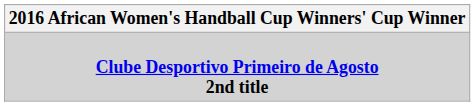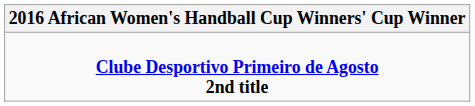(237, 76) lightgrey background -> (237, 76) no background
